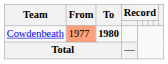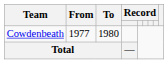(79, 34) lightsalmon background -> (79, 34) no background
(109, 34) bold -> (109, 34) normal
